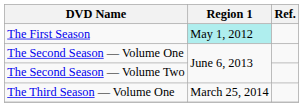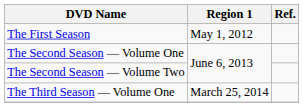(222, 33) paleturquoise background -> (222, 33) no background
